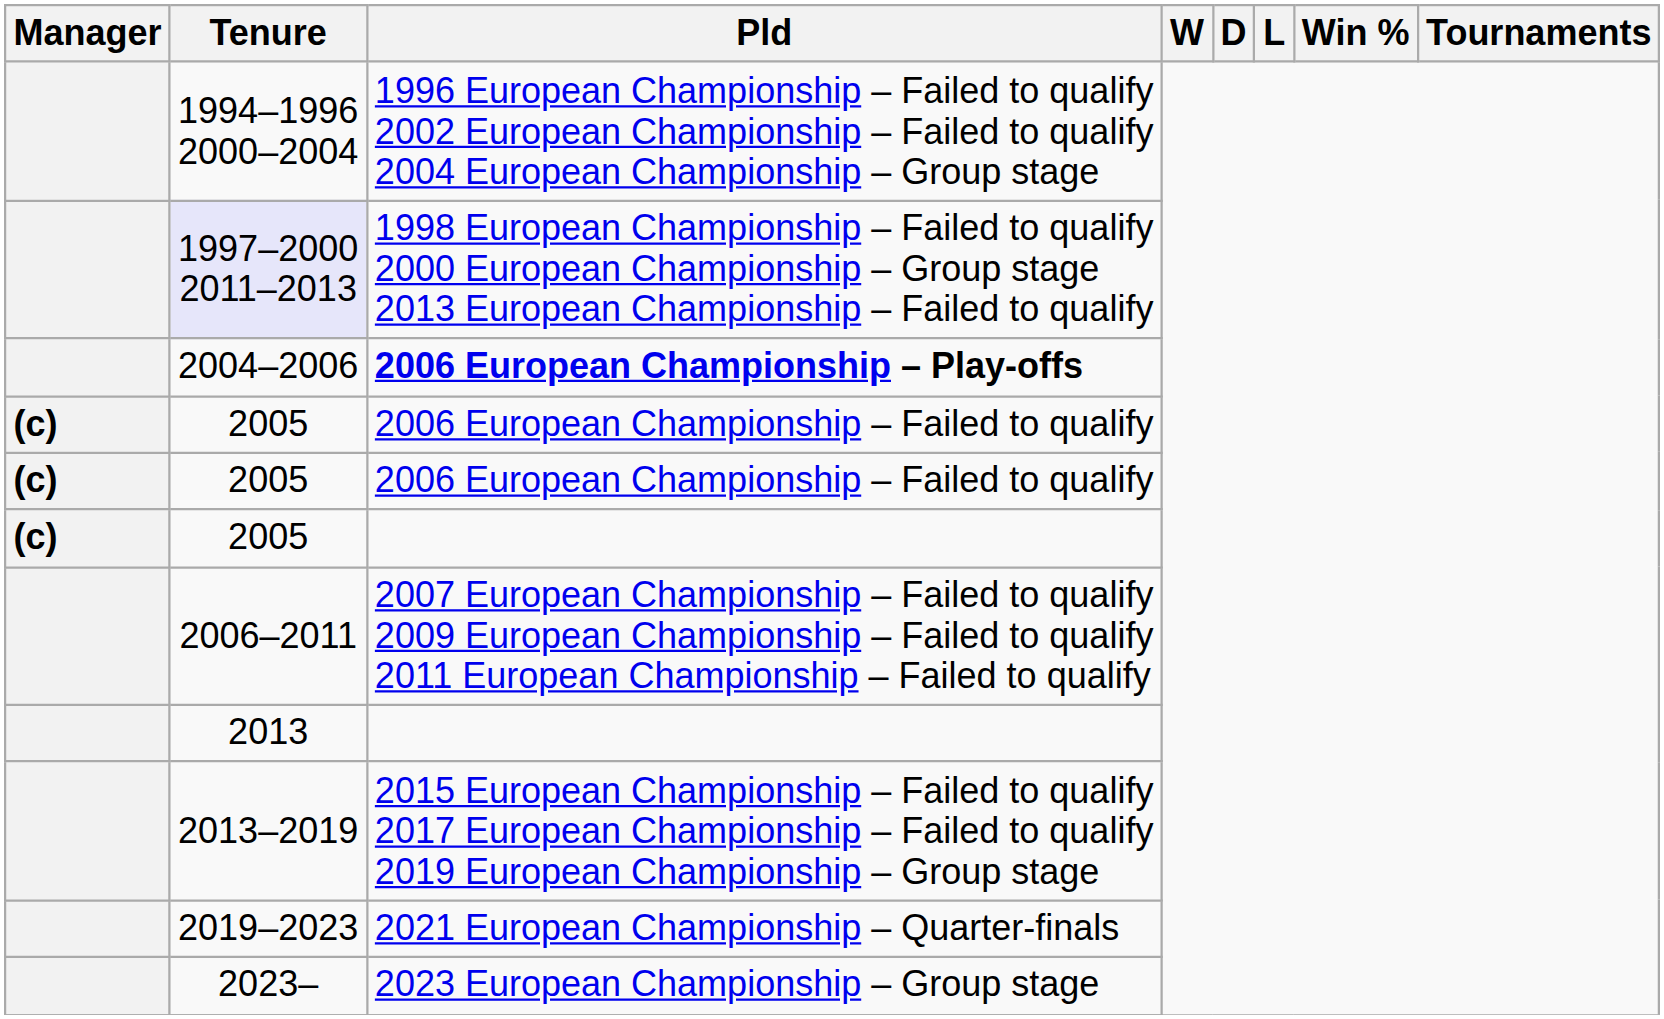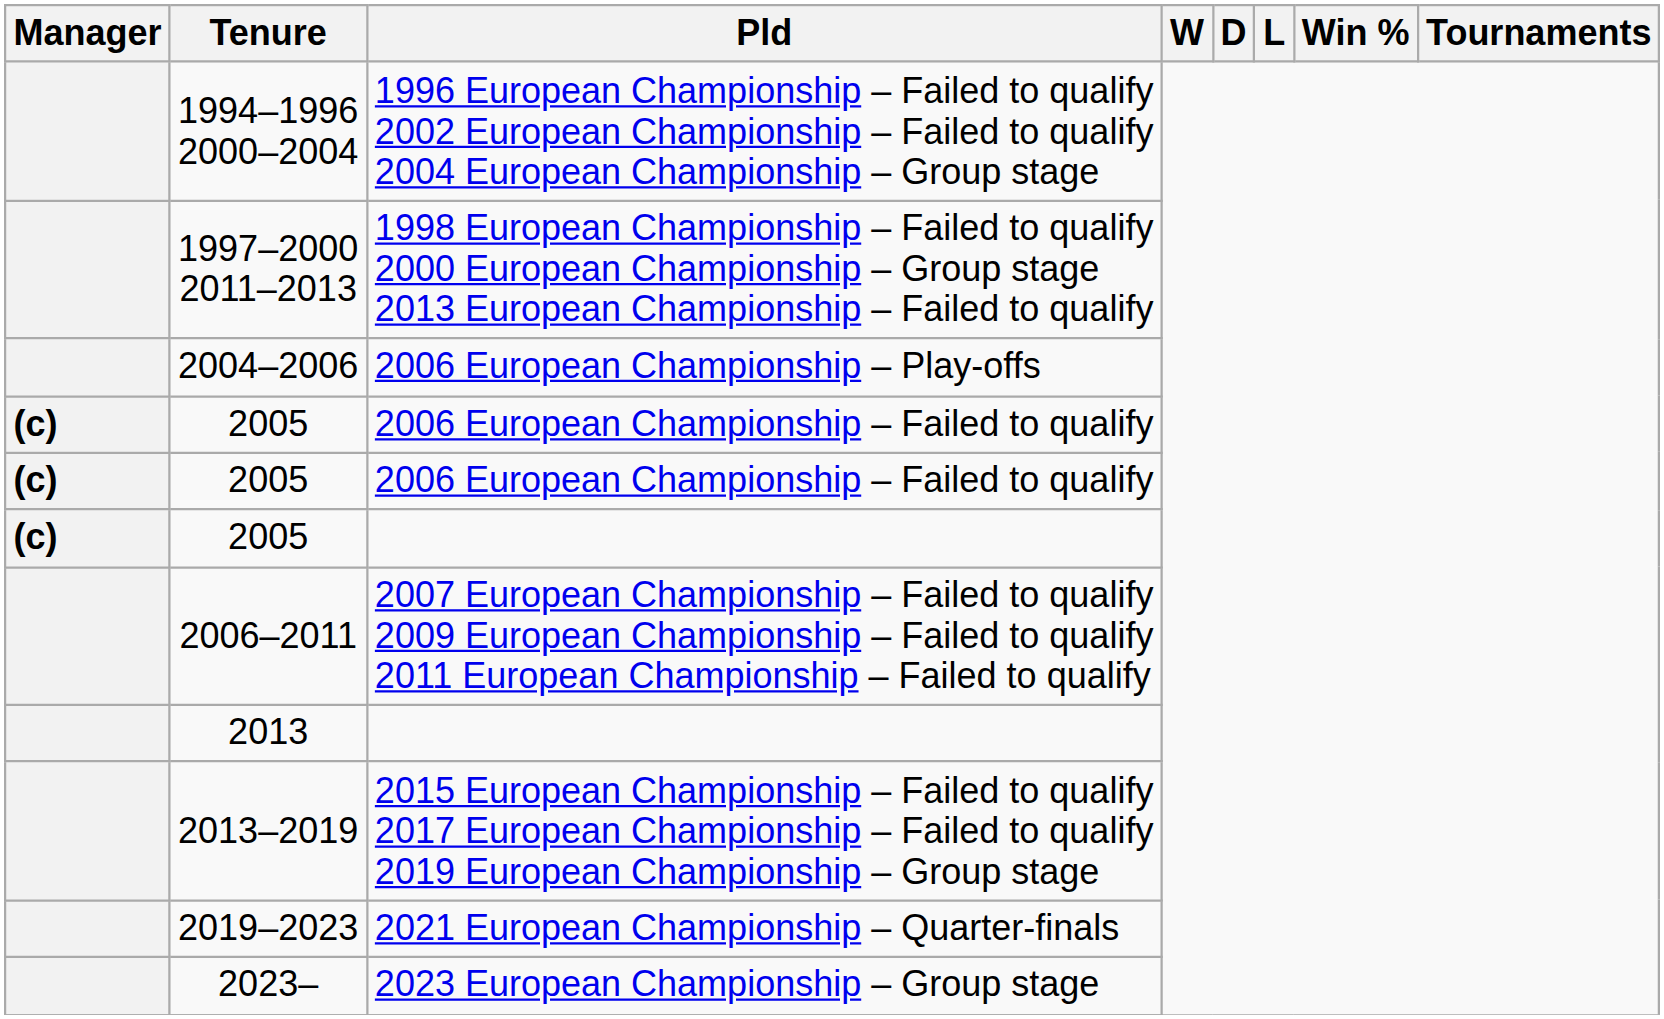(268, 268) lavender background -> (268, 268) no background
(729, 366) bold -> (708, 366) normal
